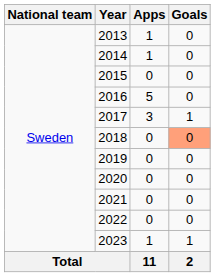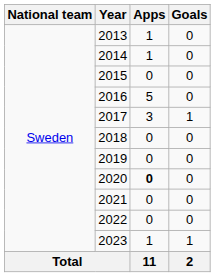(190, 138) lightsalmon background -> (190, 138) no background
(149, 179) normal -> (149, 179) bold
